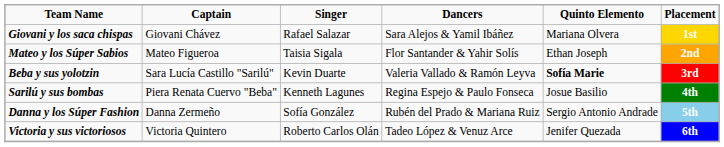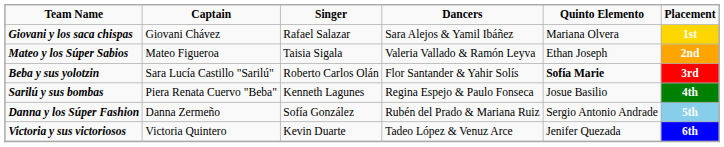(452, 53) Flor Santander & Yahir Solís -> (460, 53) Valeria Vallado & Ramón Leyva
(315, 73) Kevin Duarte -> (331, 73) Roberto Carlos Olán
(460, 73) Valeria Vallado & Ramón Leyva -> (452, 73) Flor Santander & Yahir Solís
(331, 131) Roberto Carlos Olán -> (315, 131) Kevin Duarte
